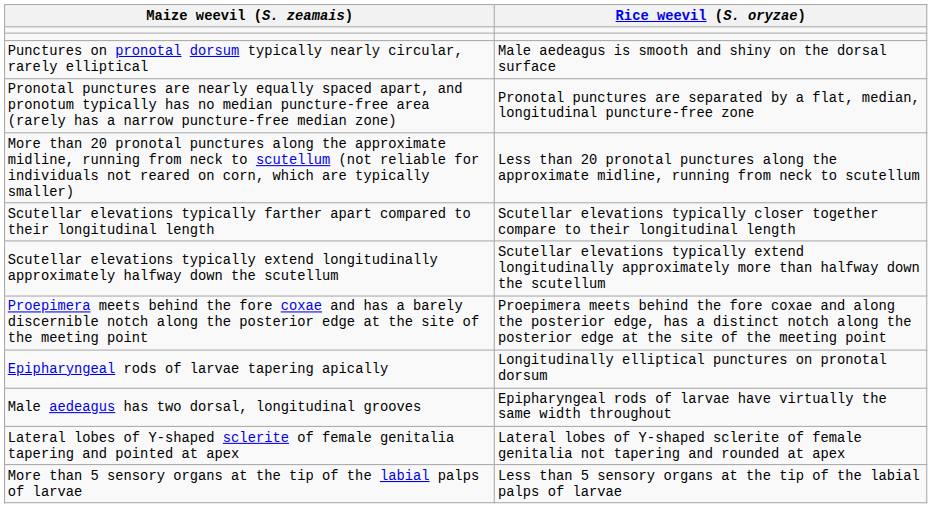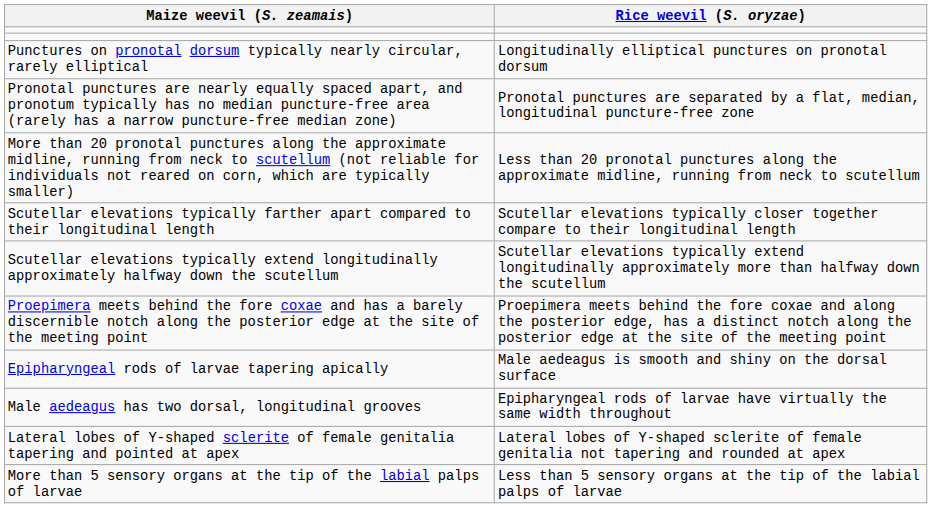(692, 59) Male aedeagus is smooth and shiny on the dorsal surface -> (692, 59) Longitudinally elliptical punctures on pronotal dorsum
(692, 369) Longitudinally elliptical punctures on pronotal dorsum -> (692, 369) Male aedeagus is smooth and shiny on the dorsal surface
